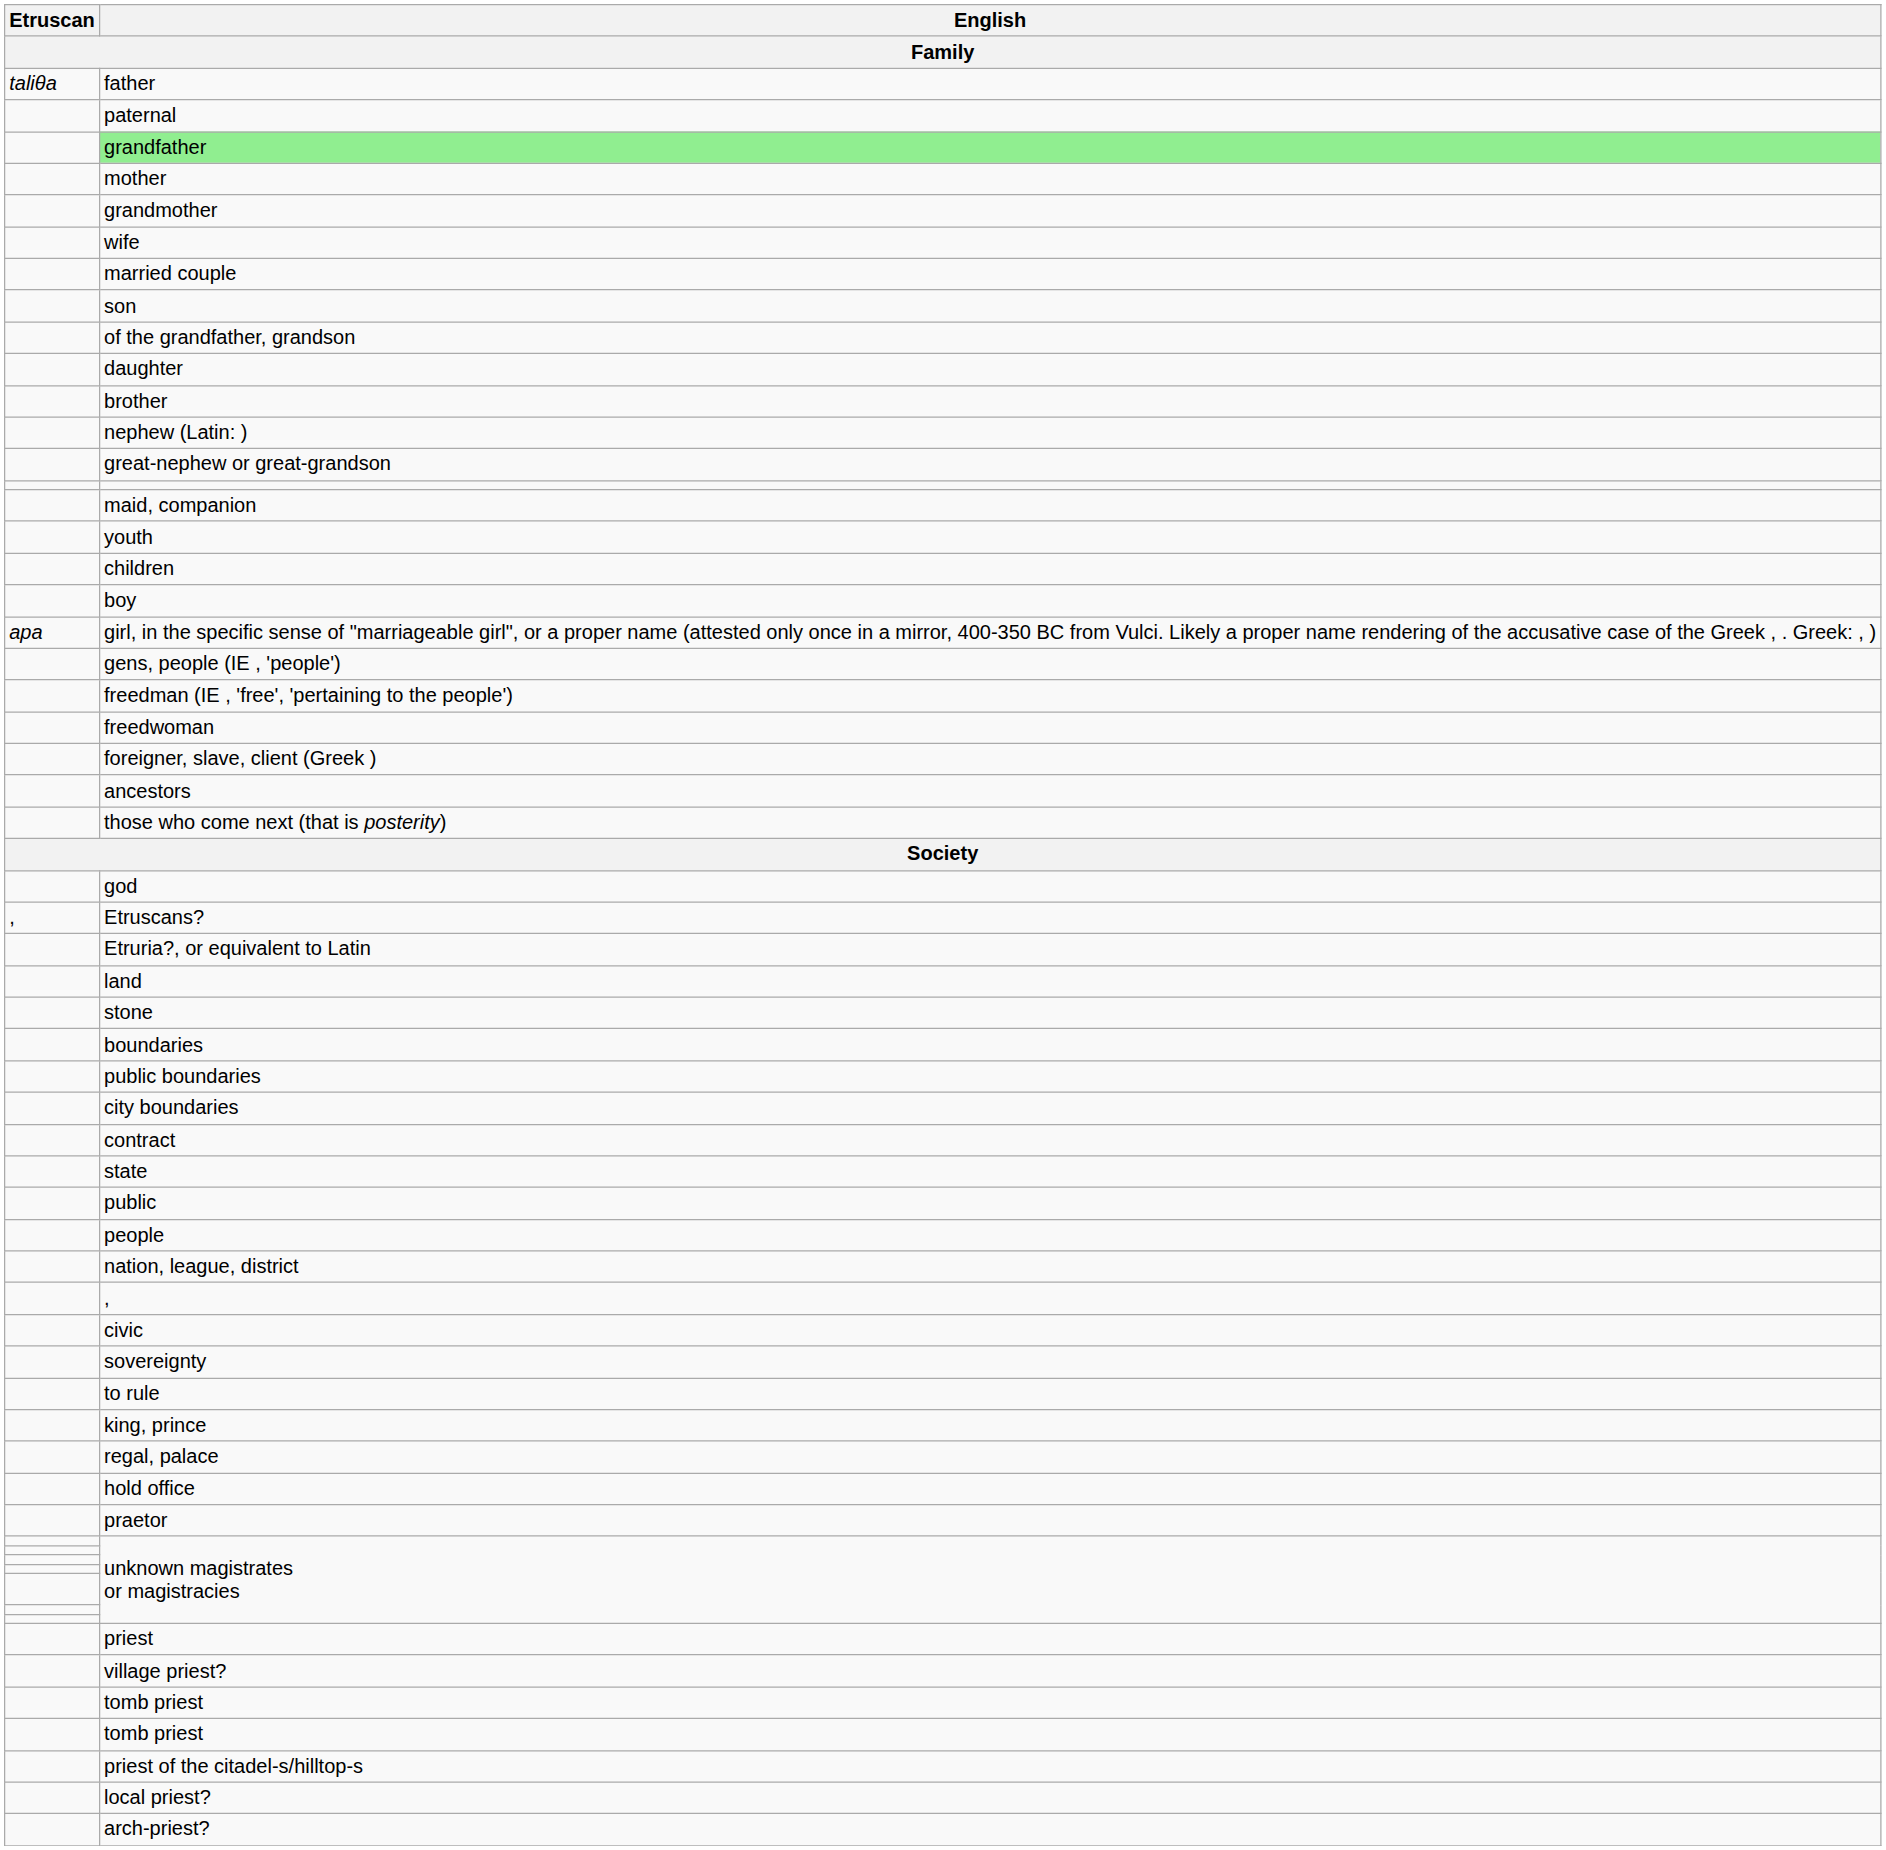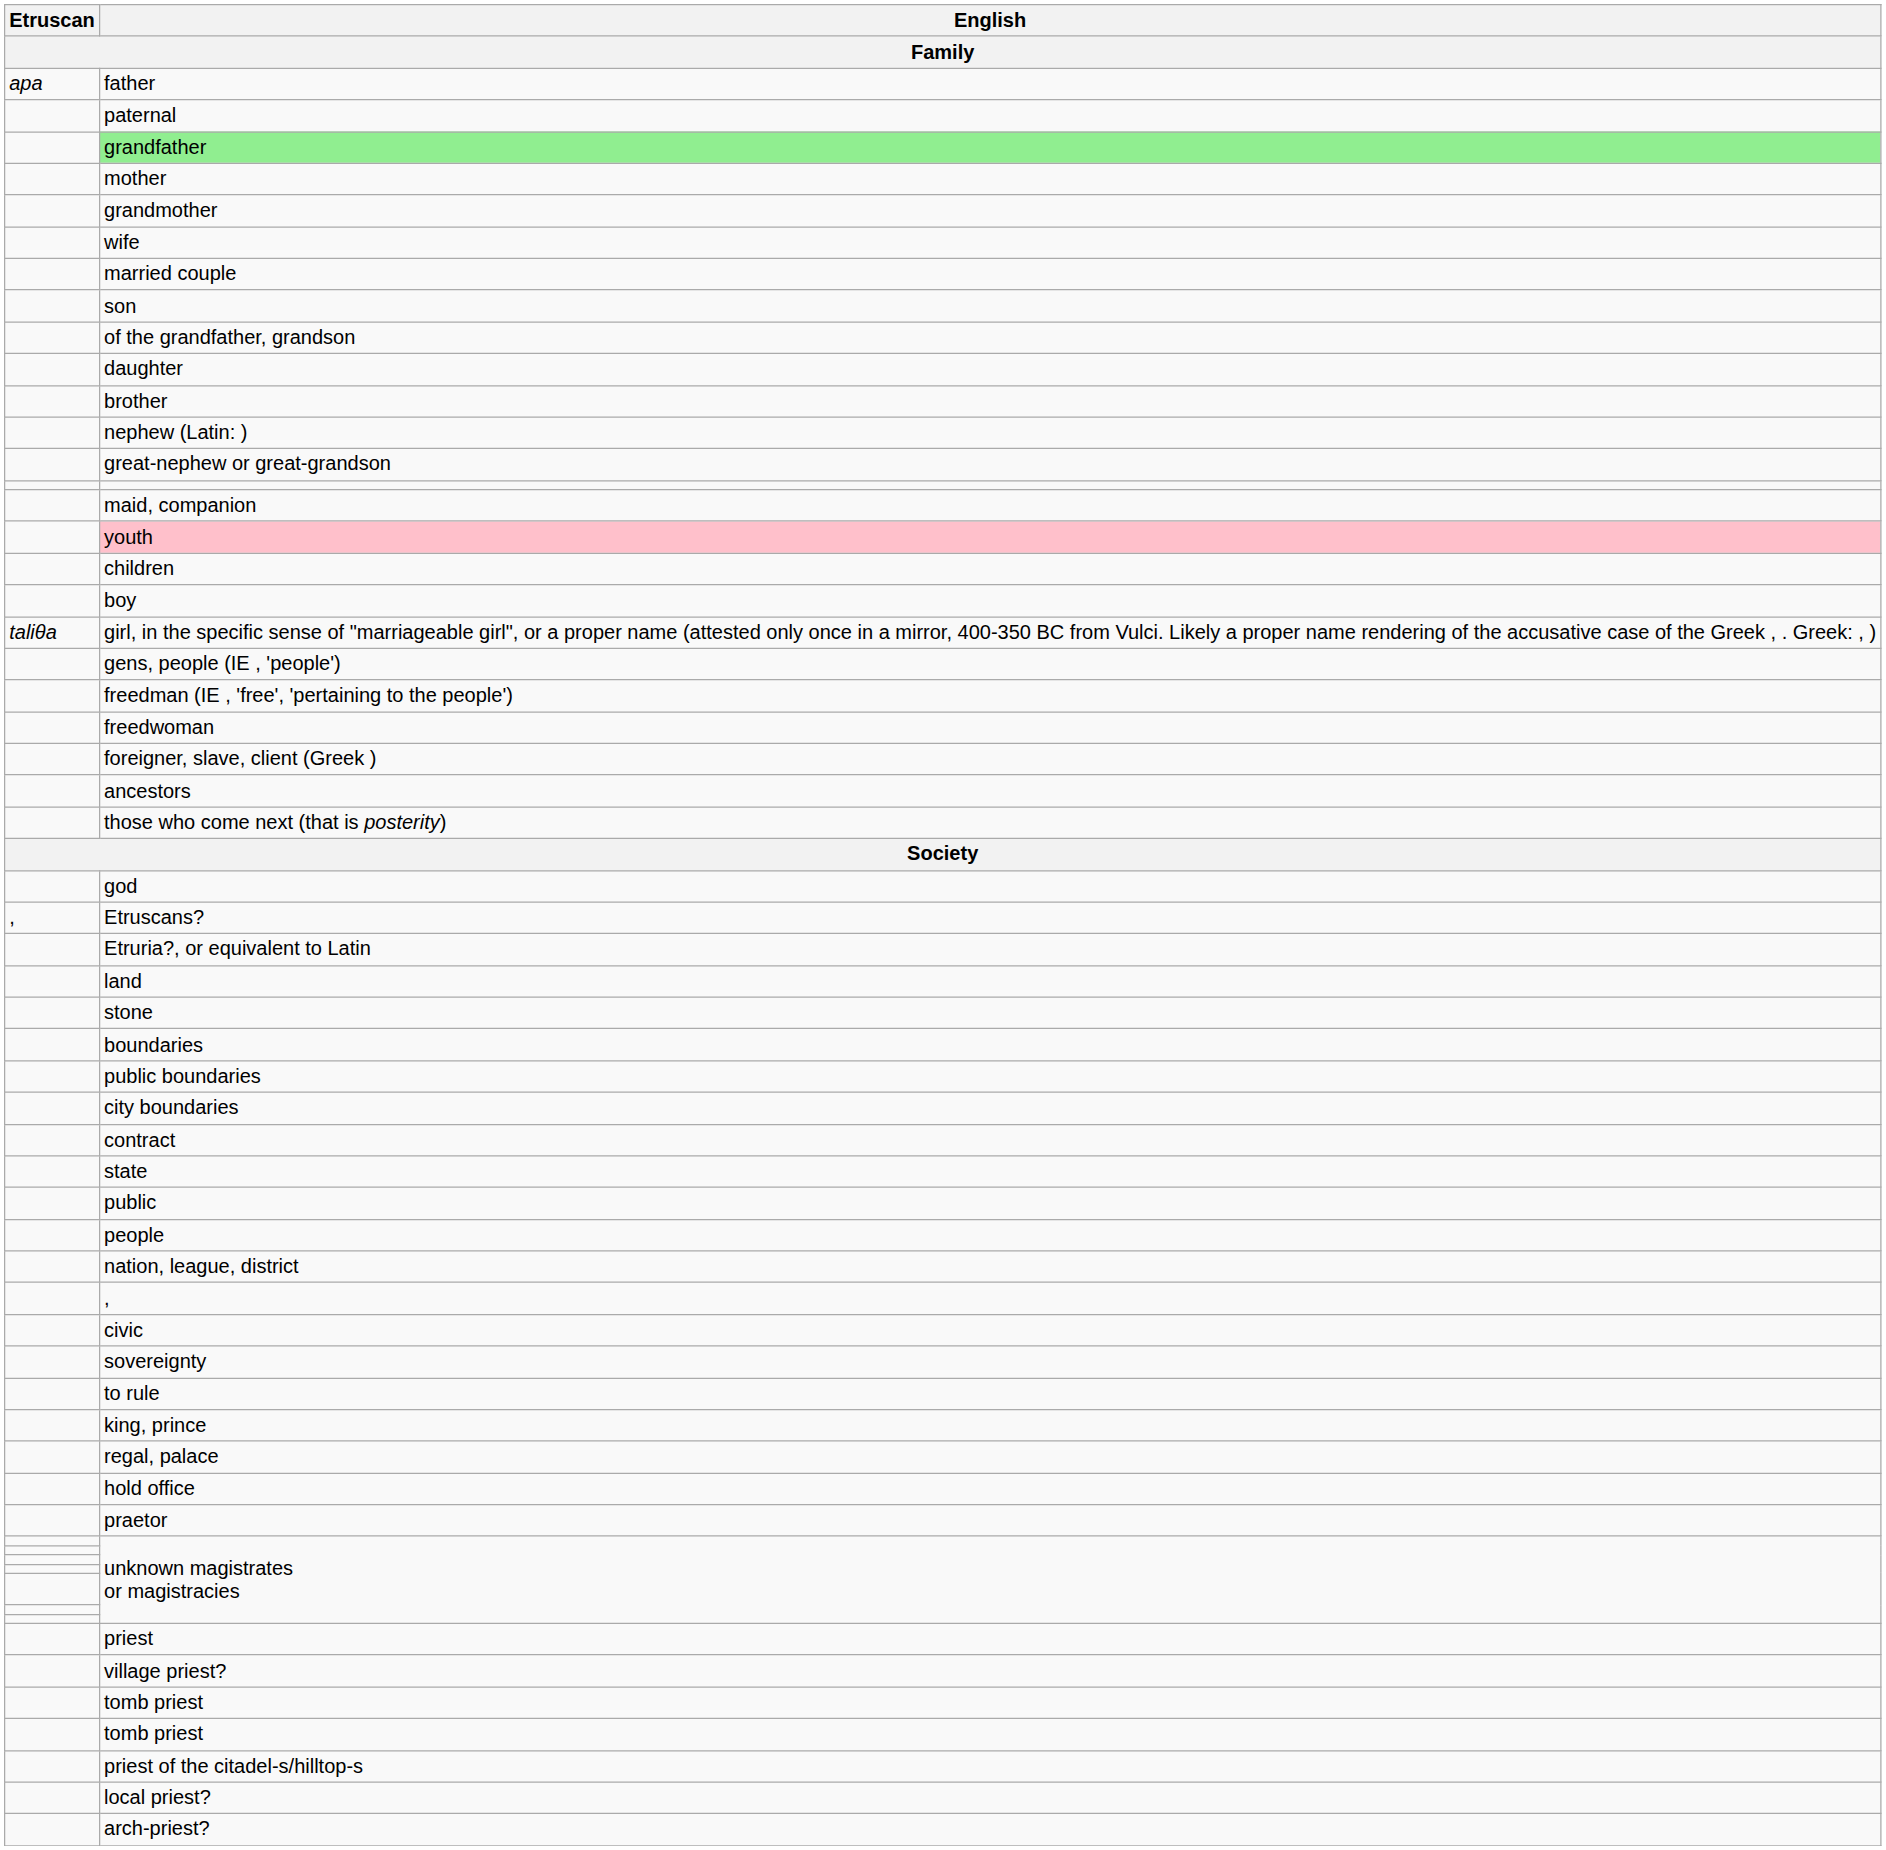(33, 83) taliθa -> (26, 83) apa
(129, 537) no background -> (129, 537) pink background
(26, 632) apa -> (33, 632) taliθa
